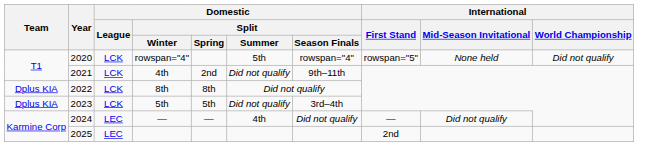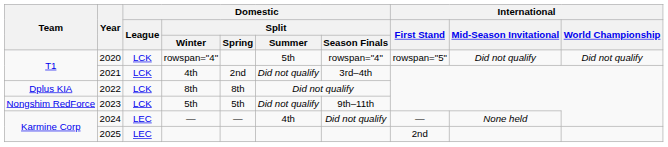(476, 58) None held -> (505, 58) Did not qualify
(327, 73) 9th–11th -> (356, 73) 3rd–4th
(36, 104) Dplus KIA -> (51, 104) Nongshim RedForce
(327, 104) 3rd–4th -> (356, 104) 9th–11th
(476, 119) Did not qualify -> (505, 119) None held
